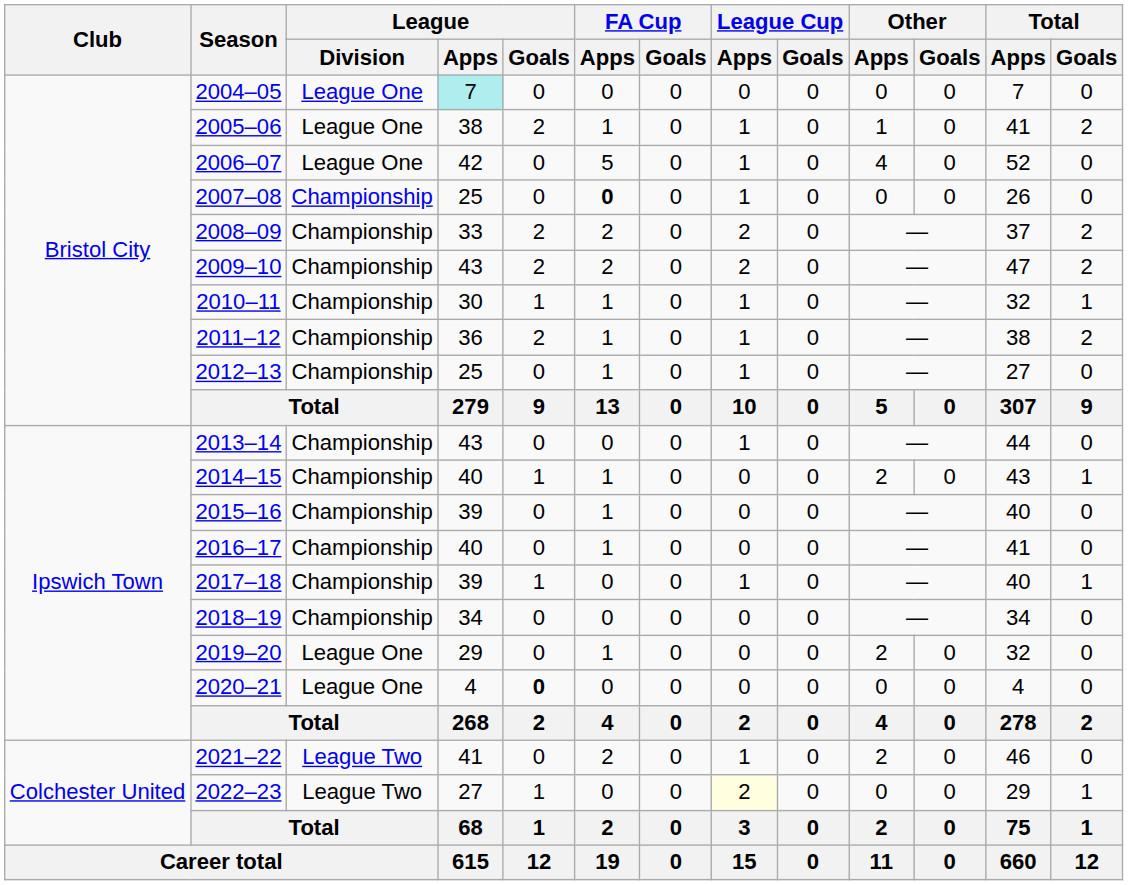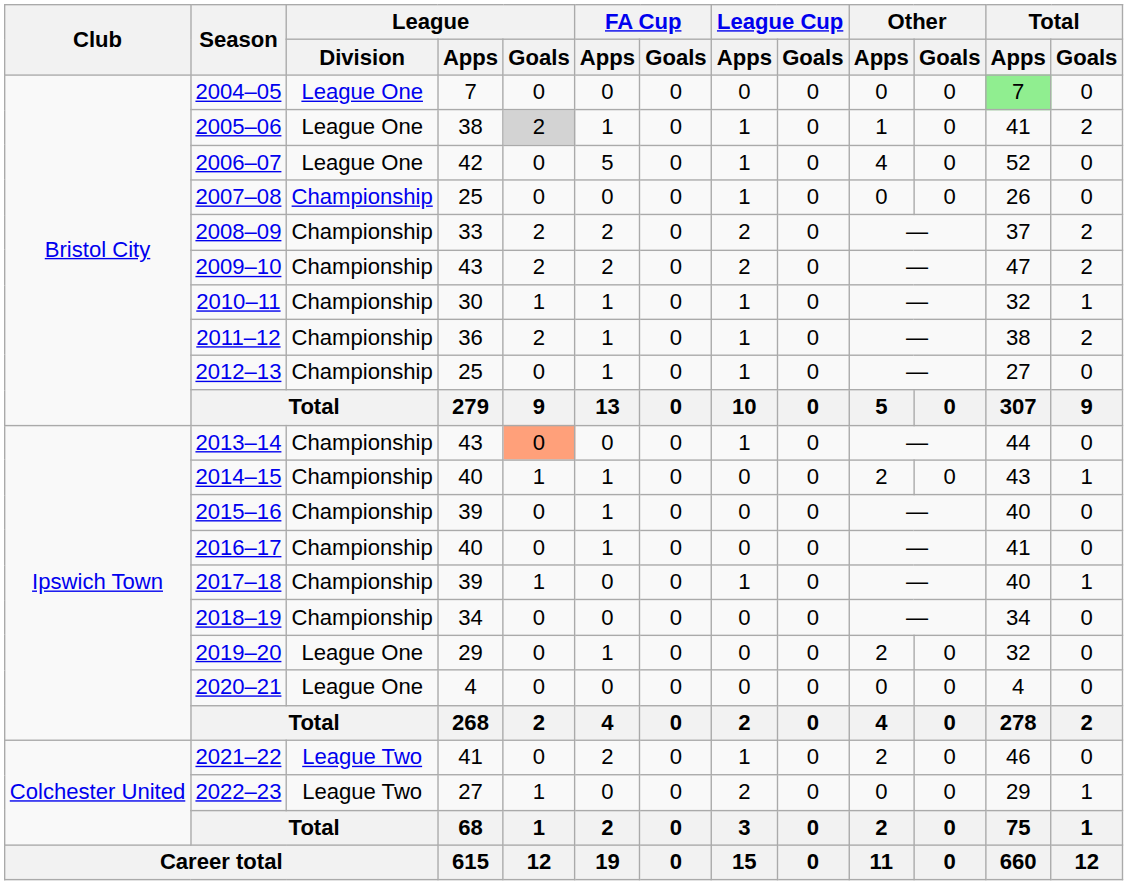(471, 92) paleturquoise background -> (471, 92) no background
(1018, 92) no background -> (1018, 92) lightgreen background
(539, 127) no background -> (539, 127) lightgrey background
(607, 197) bold -> (607, 197) normal
(539, 442) no background -> (539, 442) lightsalmon background
(539, 687) bold -> (539, 687) normal
(744, 792) lightyellow background -> (744, 792) no background
